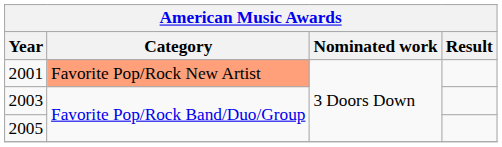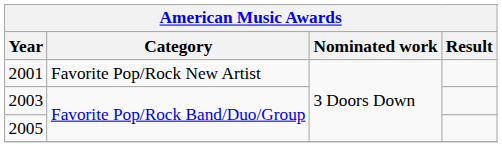(156, 73) lightsalmon background -> (156, 73) no background
